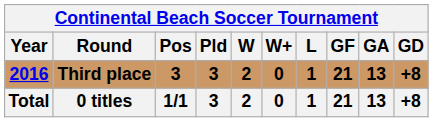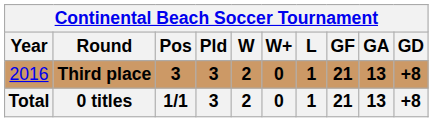(29, 74) bold -> (29, 74) normal
